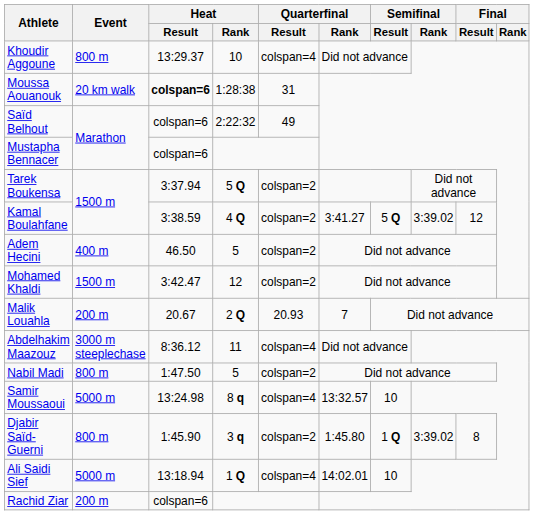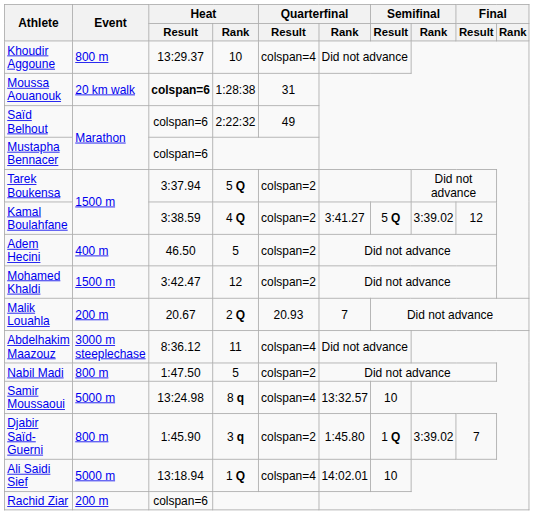(476, 437) 8 -> (476, 437) 7
